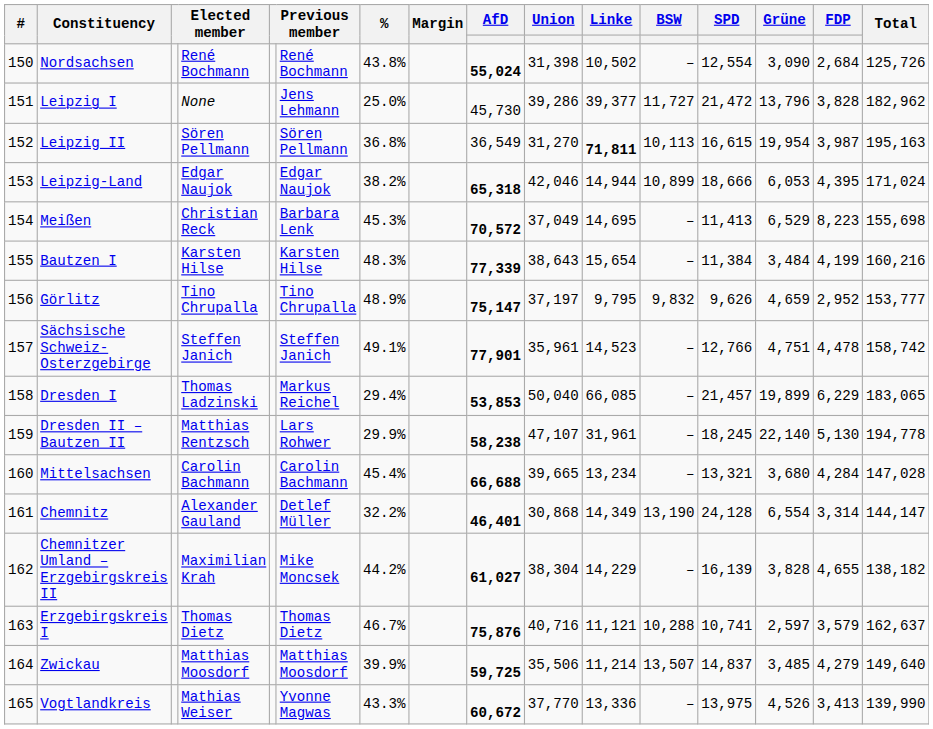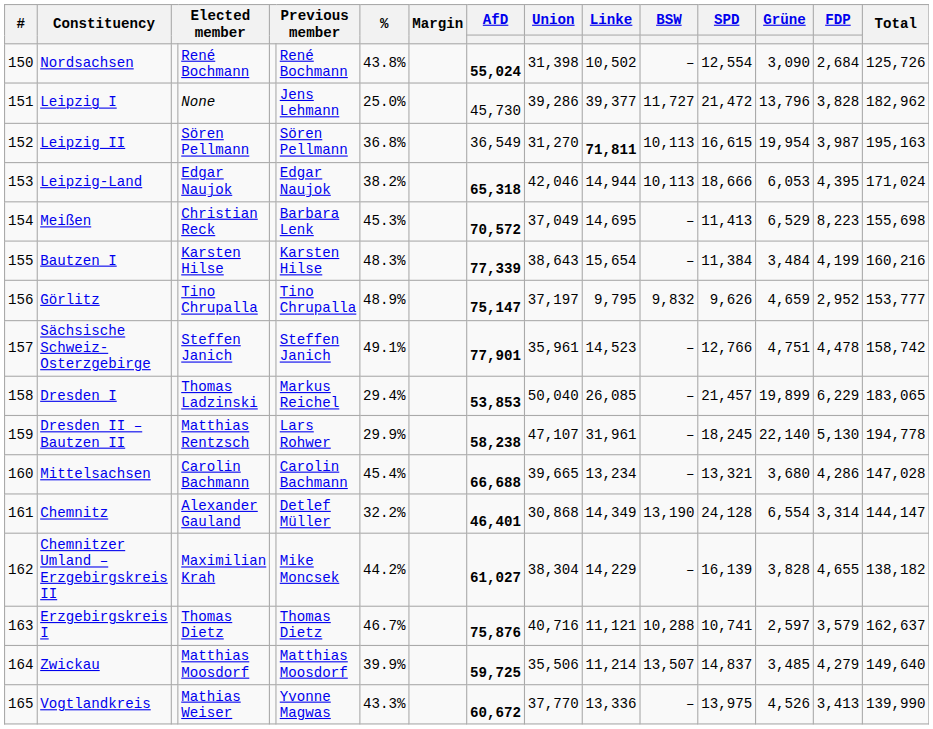(669, 182) 10,899 -> (669, 182) 10,113
(611, 396) 66,085 -> (611, 396) 26,085
(838, 475) 4,284 -> (838, 475) 4,286
